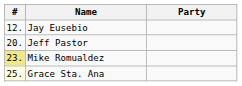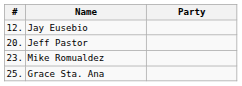(15, 58) khaki background -> (15, 58) no background
(15, 73) lightyellow background -> (15, 73) no background
